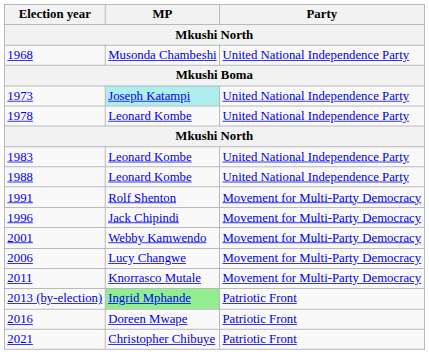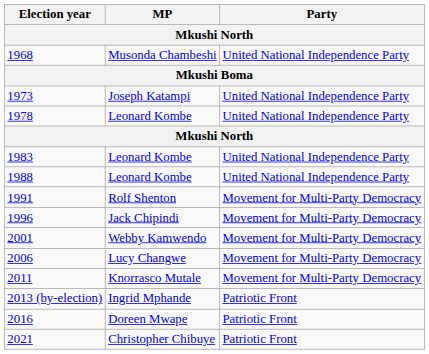(149, 95) paleturquoise background -> (149, 95) no background
(150, 298) lightgreen background -> (150, 298) no background
